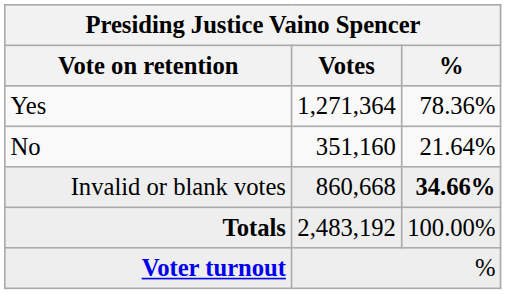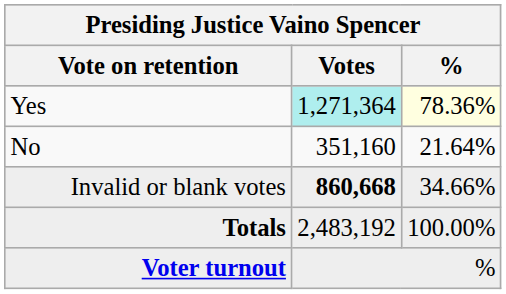(347, 106) no background -> (347, 106) paleturquoise background
(457, 106) no background -> (457, 106) lightyellow background
(356, 187) normal -> (356, 187) bold
(455, 187) bold -> (457, 187) normal
